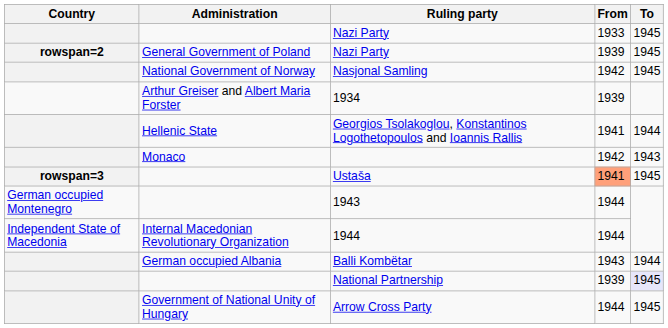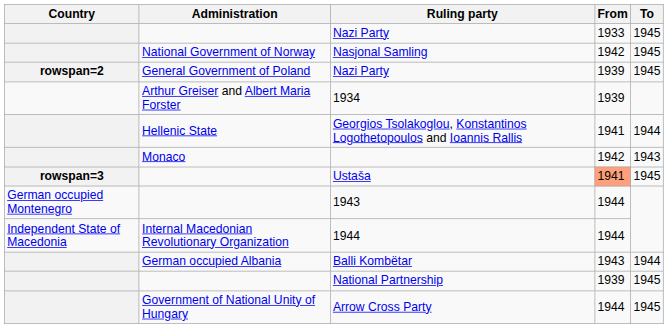rows swapped: (229, 71) <-> (226, 52)
(647, 280) lavender background -> (647, 280) no background
